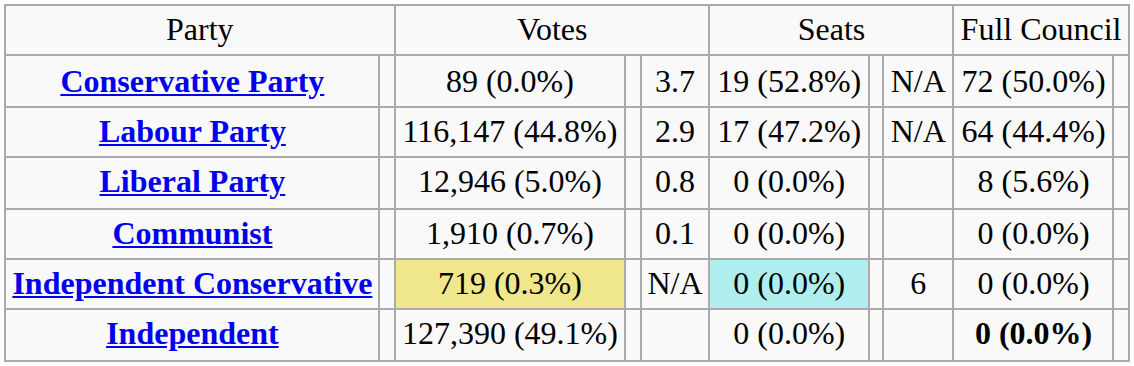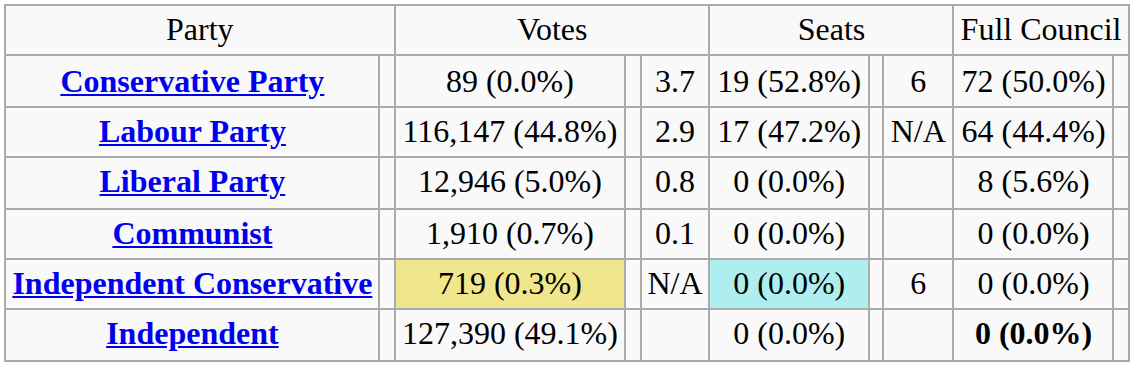(918, 80) N/A -> (918, 80) 6
